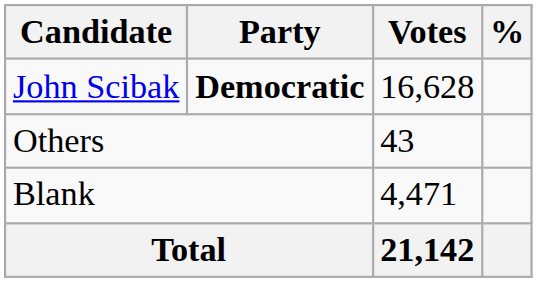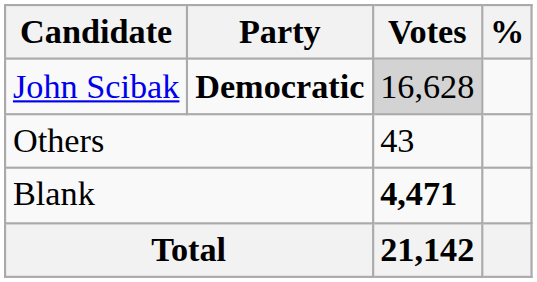(427, 85) no background -> (427, 85) lightgrey background
(419, 194) normal -> (419, 194) bold
